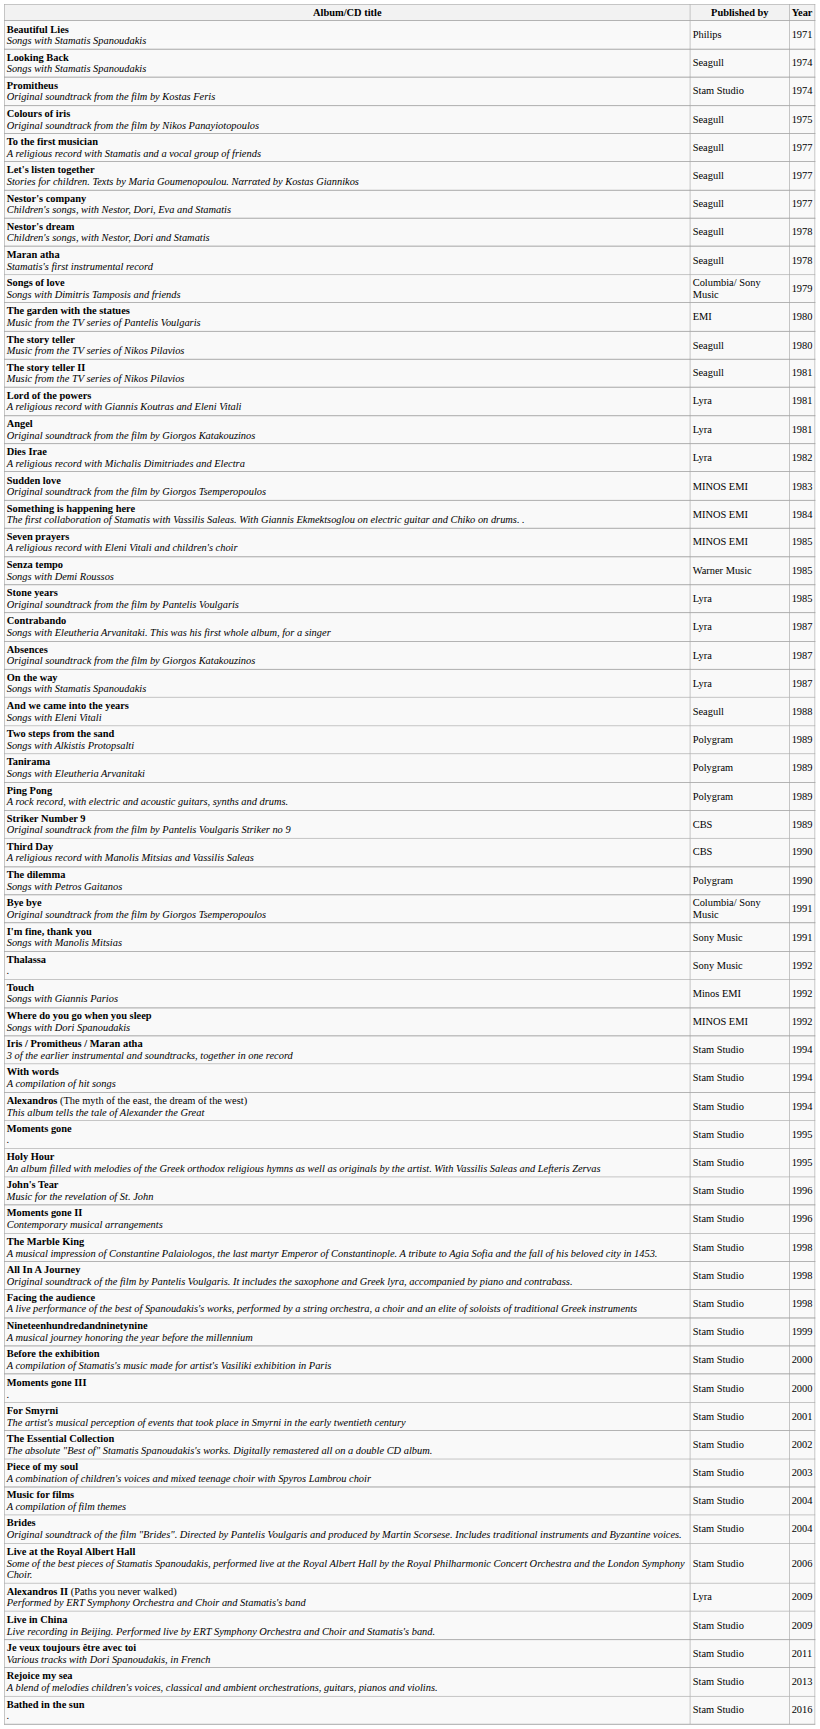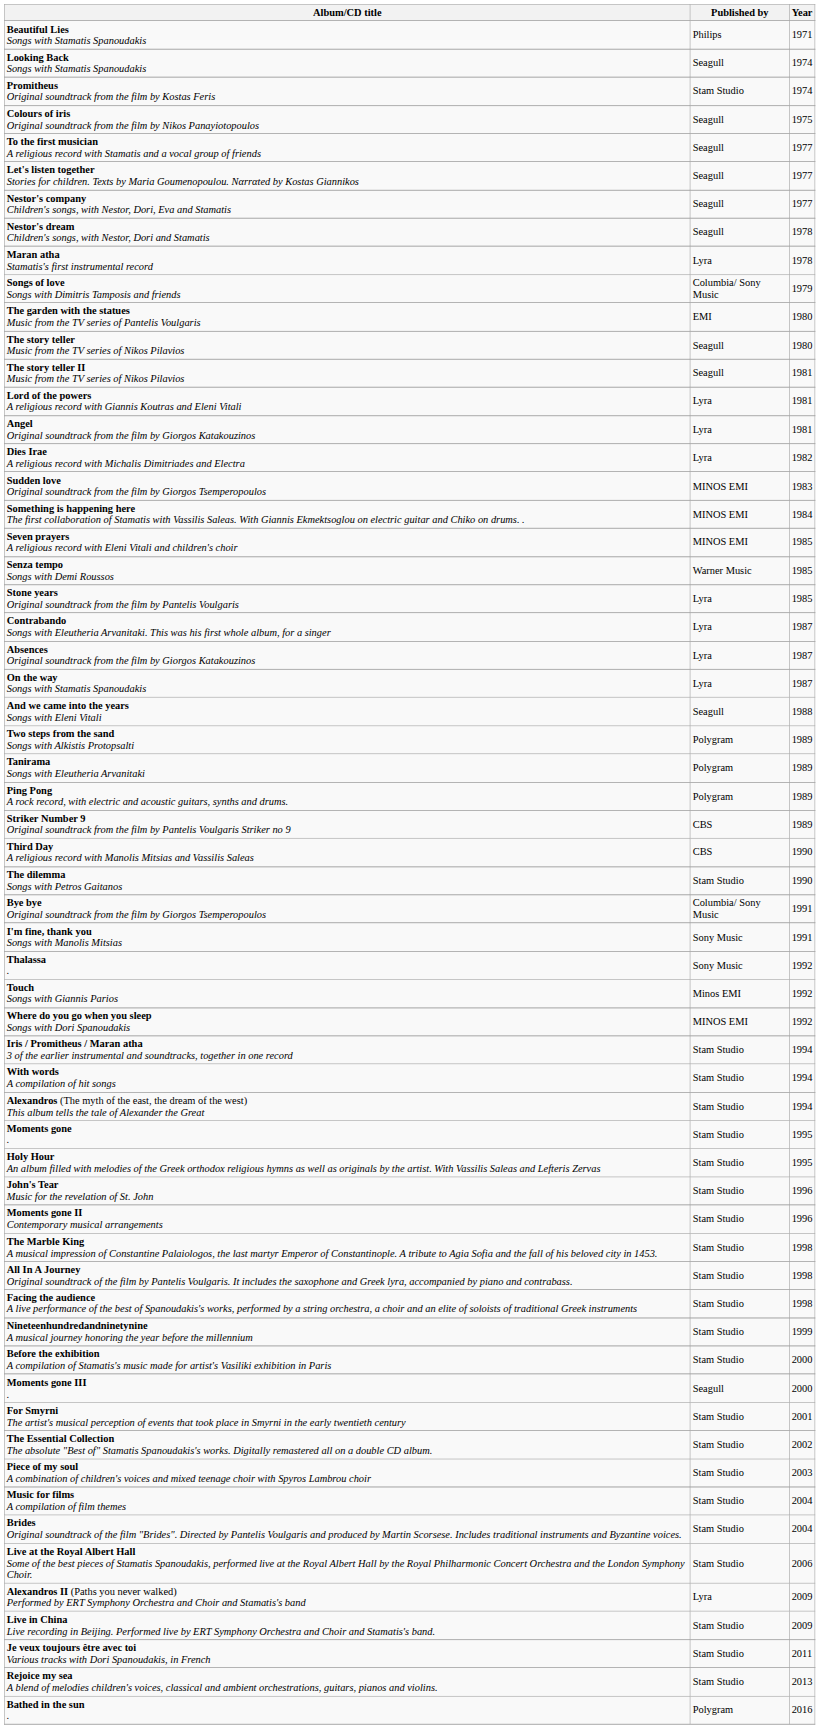(708, 260) Seagull -> (702, 260) Lyra
(713, 880) Polygram -> (718, 880) Stam Studio
(718, 1388) Stam Studio -> (708, 1388) Seagull
(718, 1710) Stam Studio -> (713, 1710) Polygram
